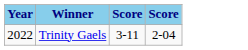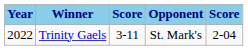+ column: (176, 14)
